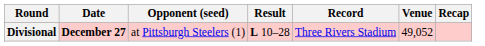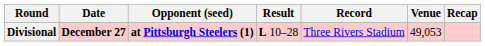(188, 31) normal -> (192, 31) bold
(417, 31) 49,052 -> (426, 31) 49,053
